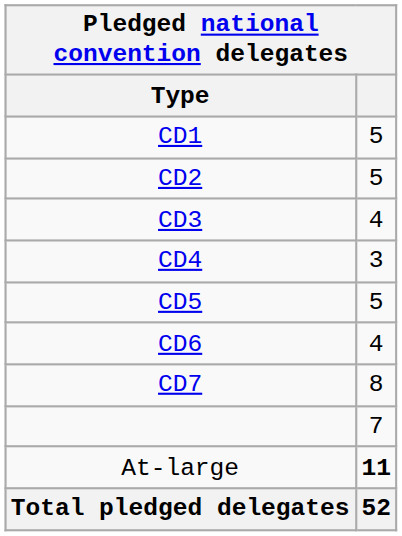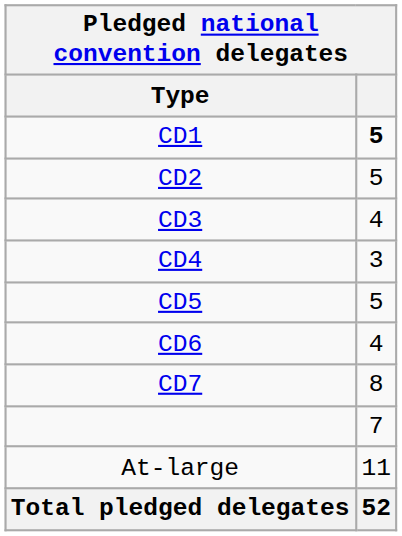(376, 137) normal -> (376, 137) bold
(376, 467) bold -> (376, 467) normal
